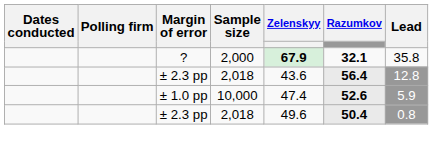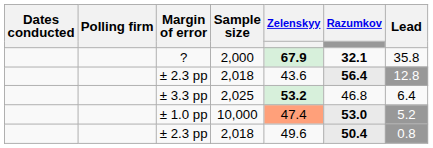+ row: (184, 96)
(294, 96) no background -> (294, 115) lightsalmon background
(354, 96) 52.6 -> (354, 115) 53.0
(406, 96) 5.9 -> (406, 115) 5.2
